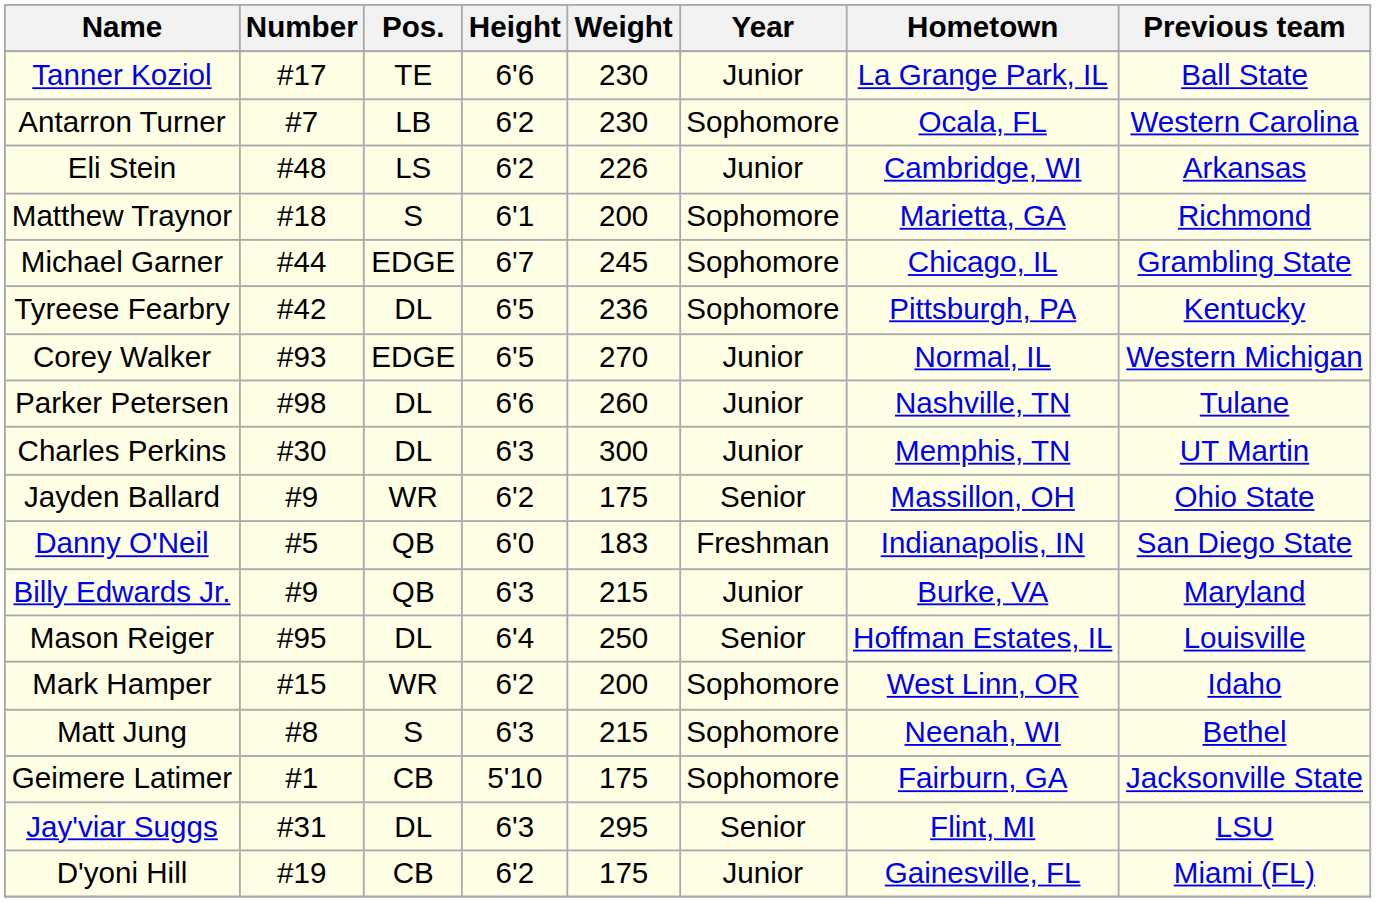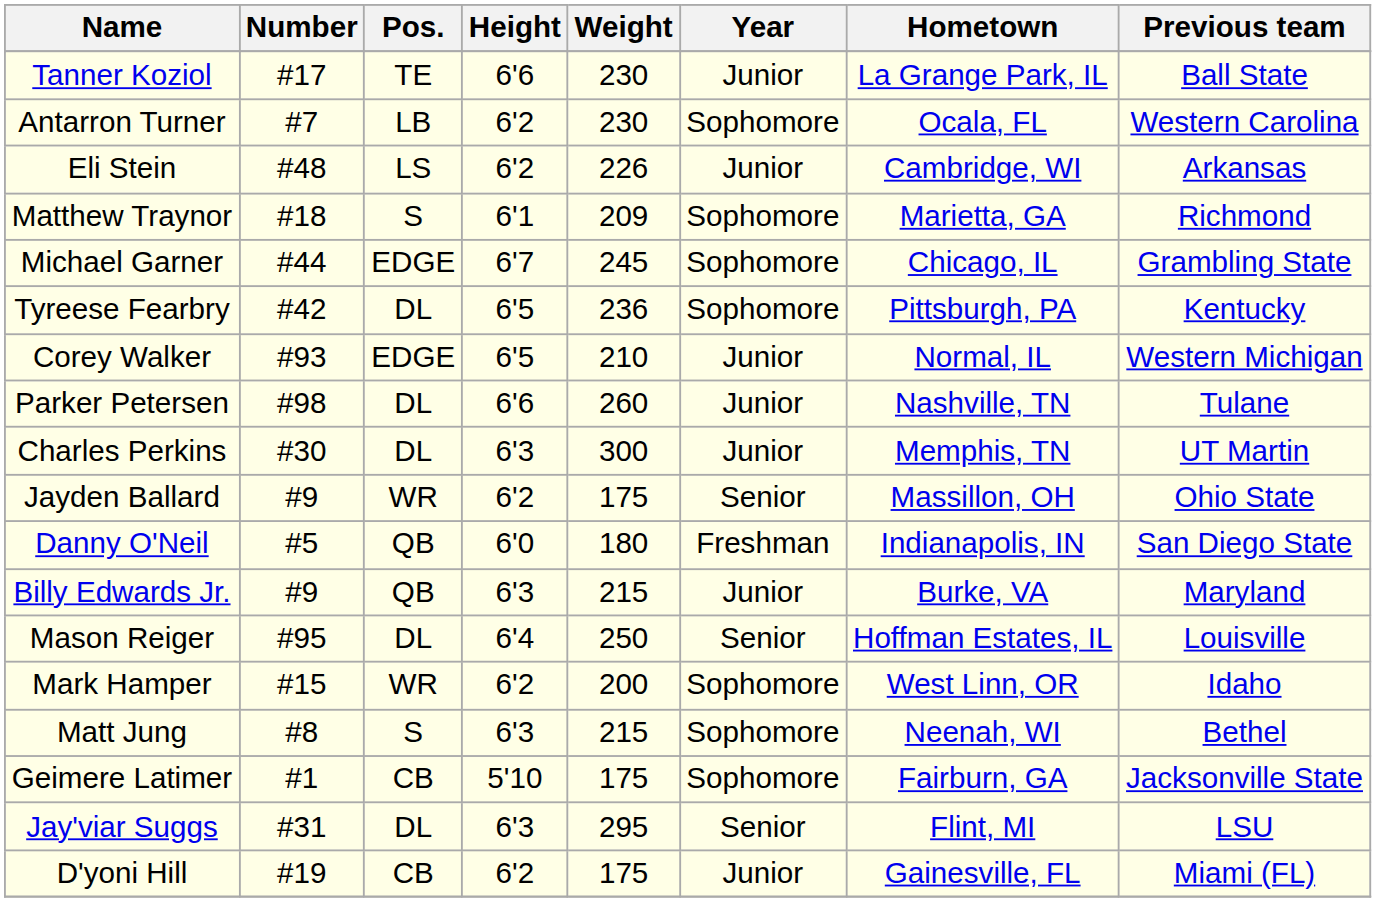(624, 215) 200 -> (624, 215) 209
(624, 356) 270 -> (624, 356) 210
(624, 544) 183 -> (624, 544) 180
